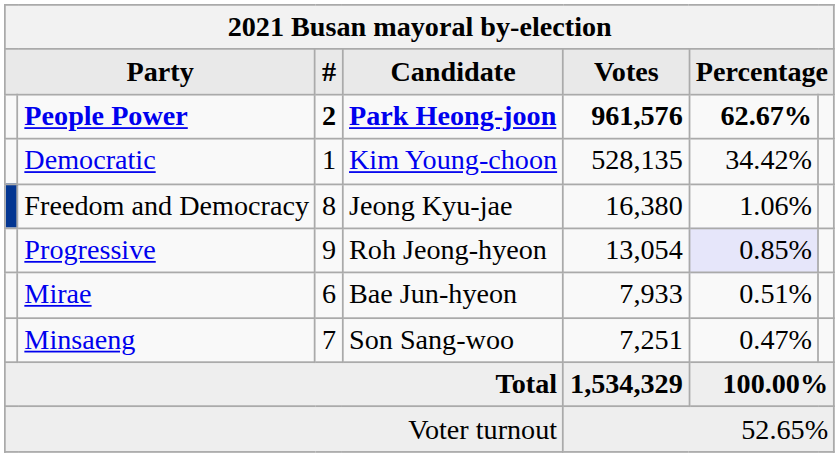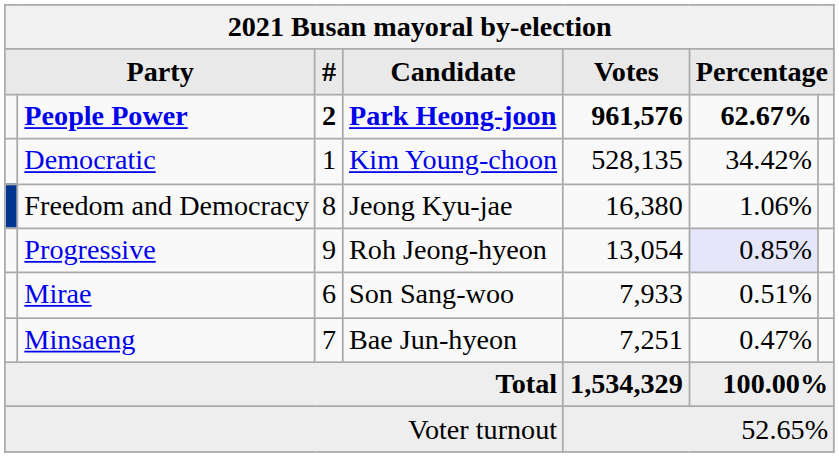(433, 294) Bae Jun-hyeon -> (432, 294) Son Sang-woo
(432, 339) Son Sang-woo -> (433, 339) Bae Jun-hyeon
